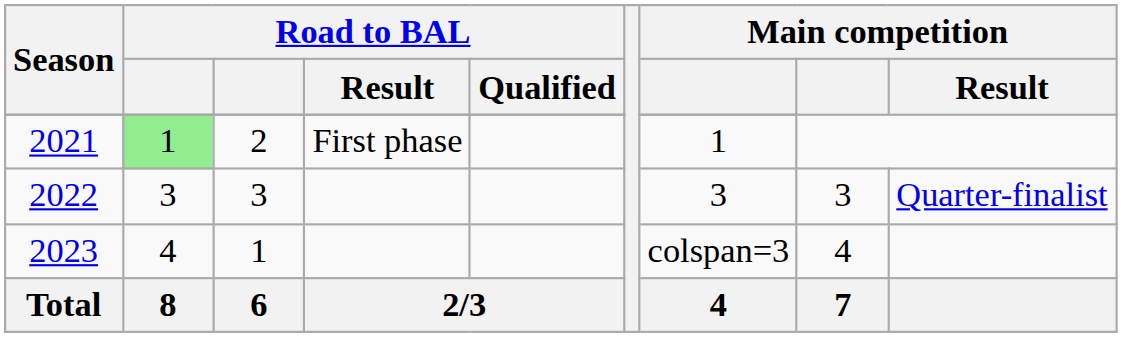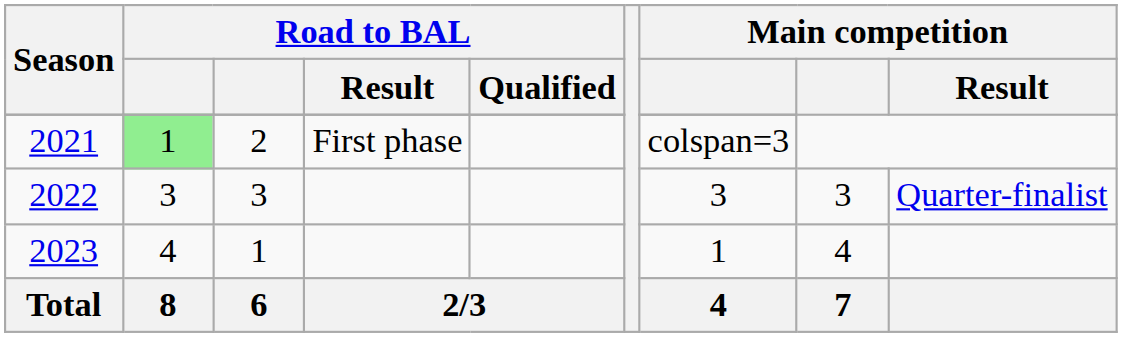(718, 140) 1 -> (718, 140) colspan=3
(718, 250) colspan=3 -> (718, 250) 1
